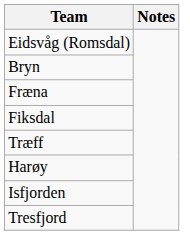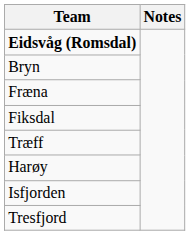(69, 42) normal -> (72, 42) bold
